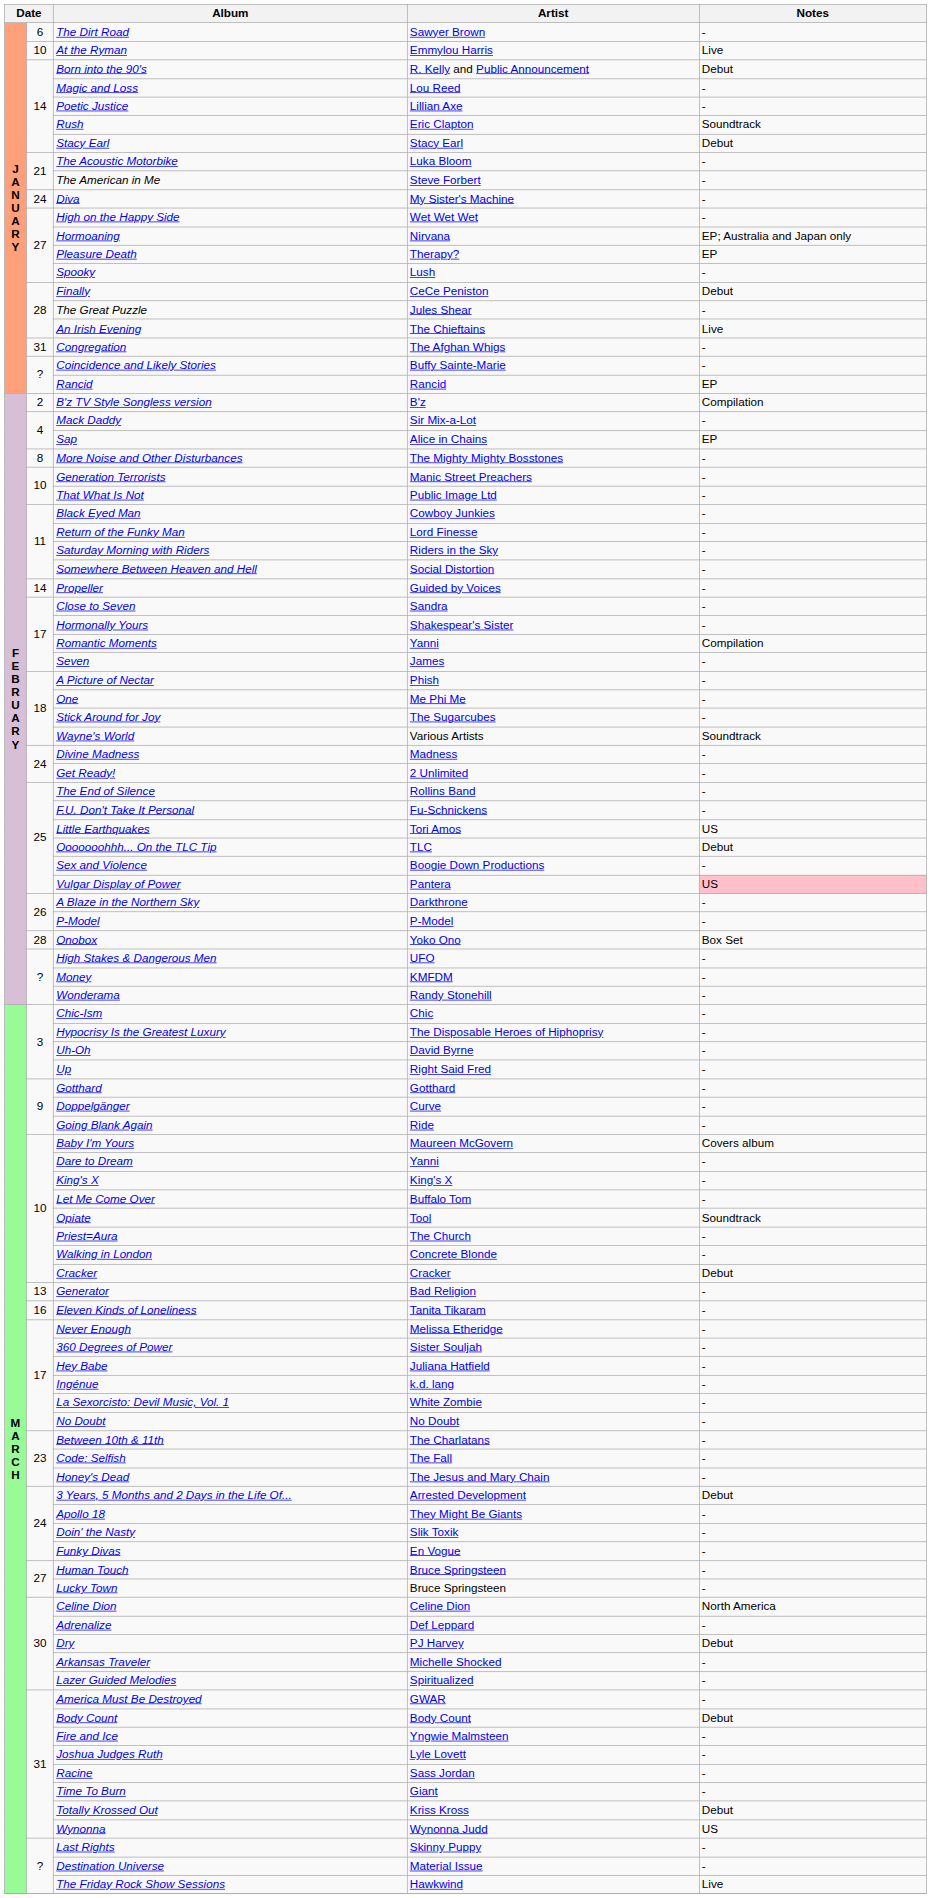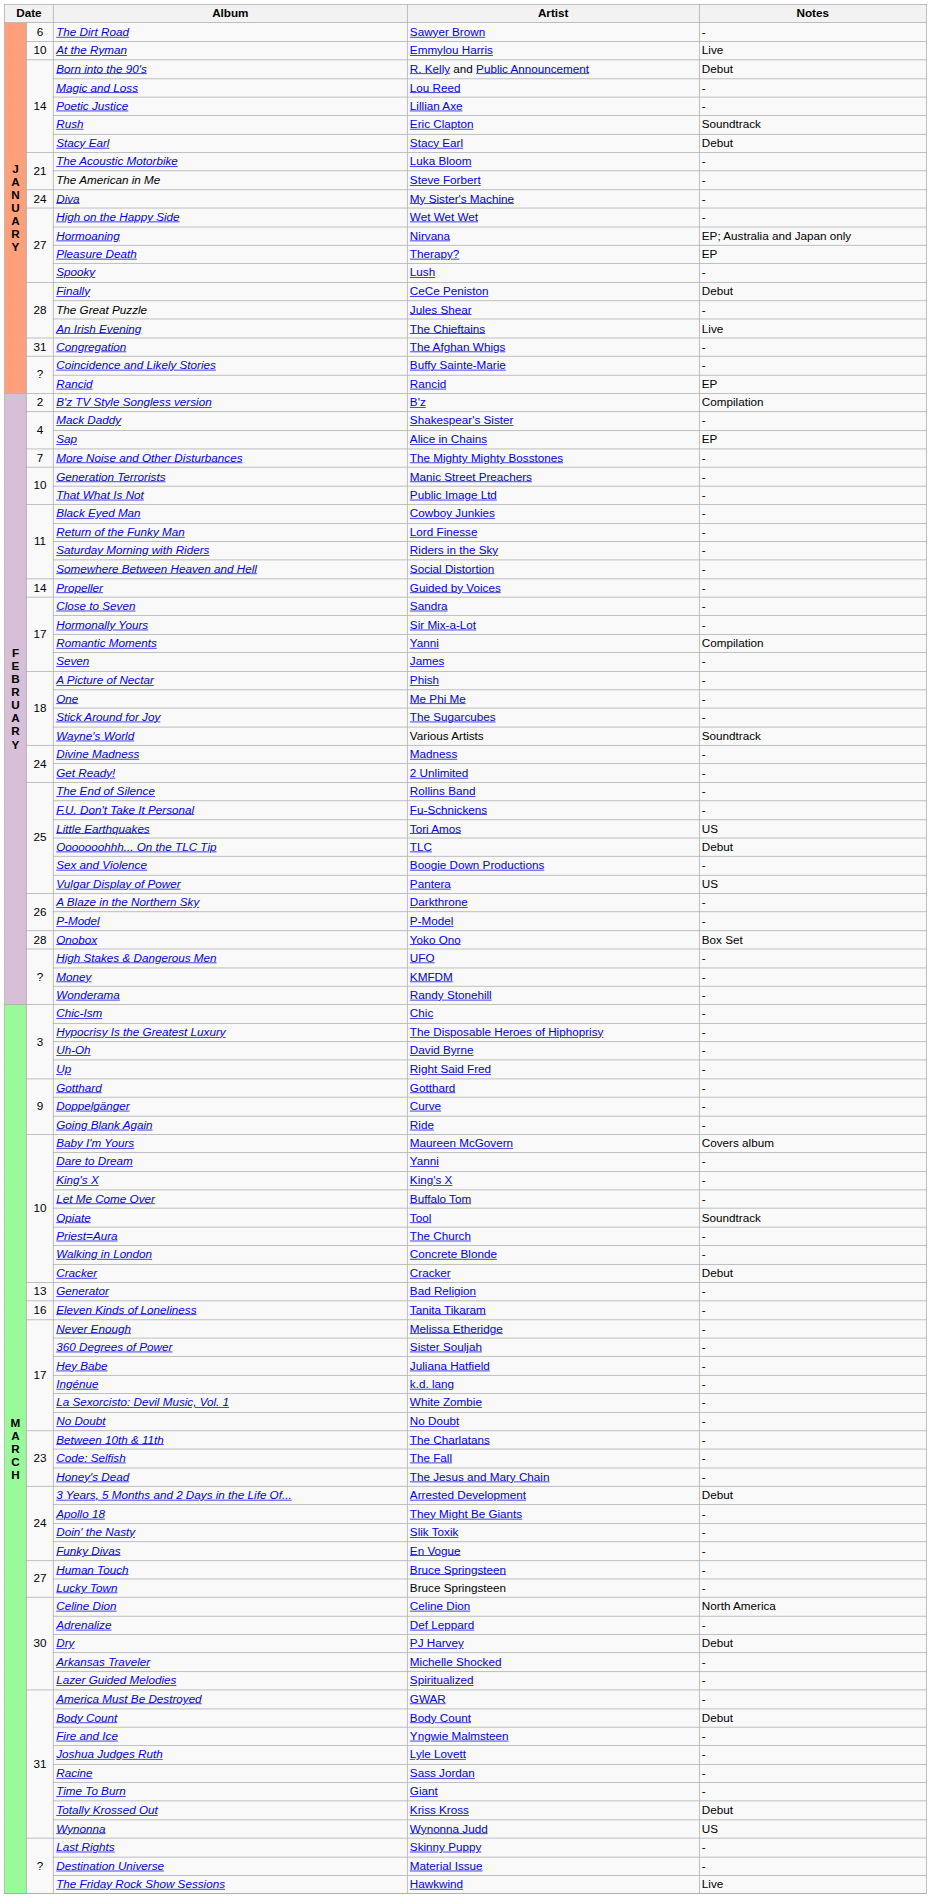(443, 421) Sir Mix-a-Lot -> (462, 421) Shakespear's Sister
(40, 458) 8 -> (40, 458) 7
(462, 625) Shakespear's Sister -> (443, 625) Sir Mix-a-Lot
(710, 884) pink background -> (710, 884) no background
